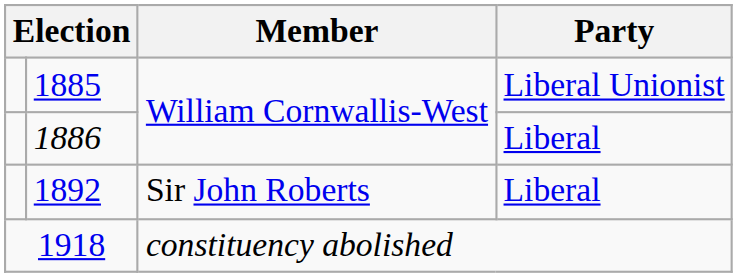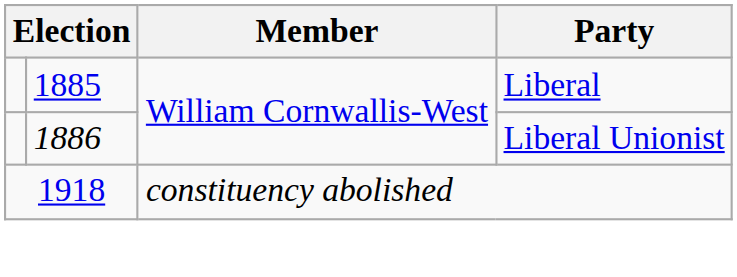(614, 84) Liberal Unionist -> (552, 84) Liberal
(552, 137) Liberal -> (614, 137) Liberal Unionist
- row: (67, 191)
